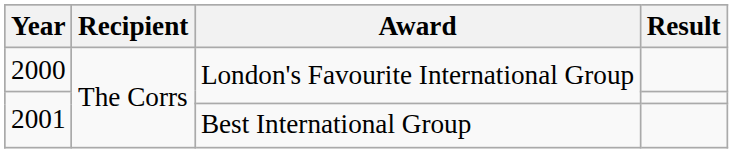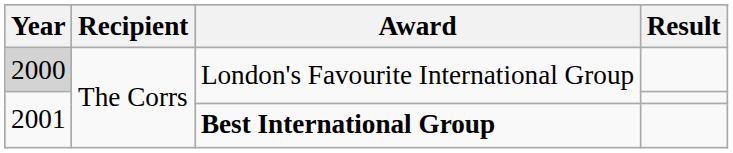(38, 69) no background -> (38, 69) lightgrey background
(336, 124) normal -> (348, 124) bold
